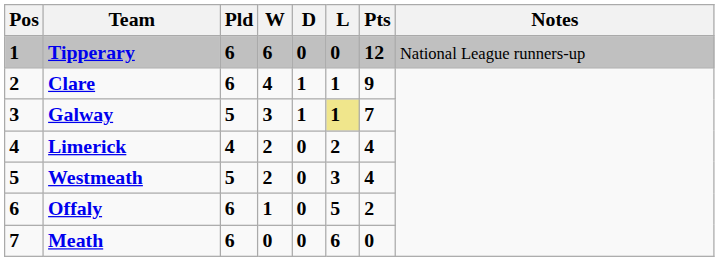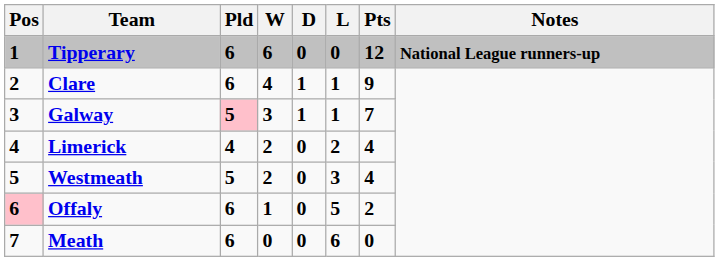(493, 52) normal -> (500, 51) bold
(230, 114) no background -> (230, 114) pink background
(335, 114) khaki background -> (335, 114) no background
(14, 209) no background -> (14, 209) pink background
